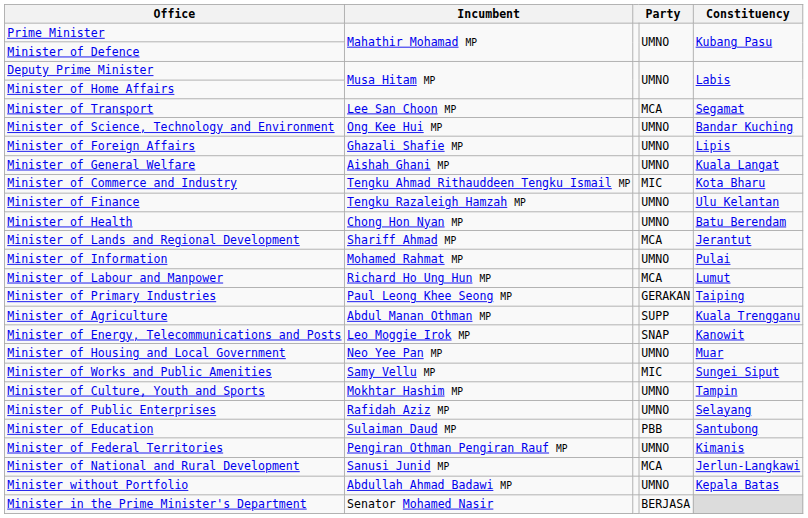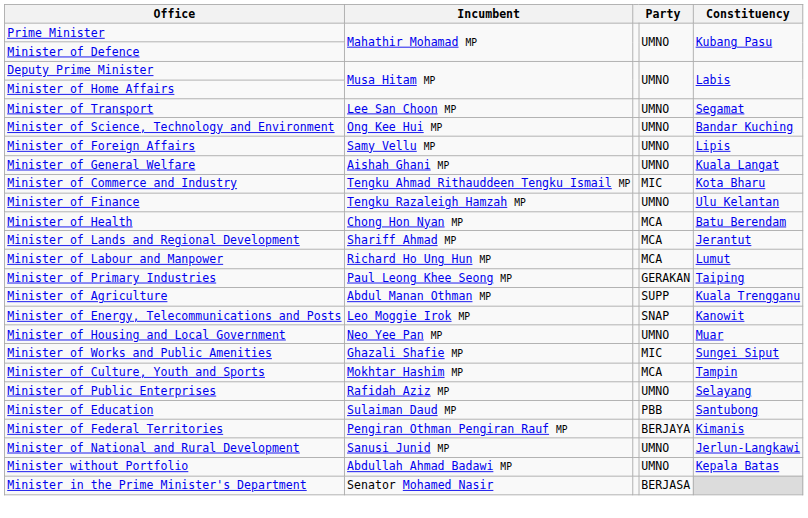(652, 108) MCA -> (655, 108) UMNO
(405, 146) Ghazali Shafie MP -> (391, 146) Samy Vellu MP
(655, 221) UMNO -> (652, 221) MCA
- row: (87, 259)
(391, 372) Samy Vellu MP -> (405, 353) Ghazali Shafie MP
(655, 391) UMNO -> (652, 372) MCA
(655, 448) UMNO -> (666, 429) BERJAYA
(652, 466) MCA -> (655, 448) UMNO
